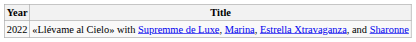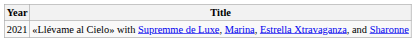(17, 29) 2022 -> (17, 29) 2021
